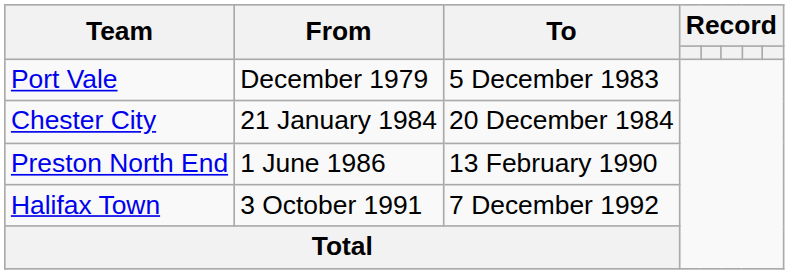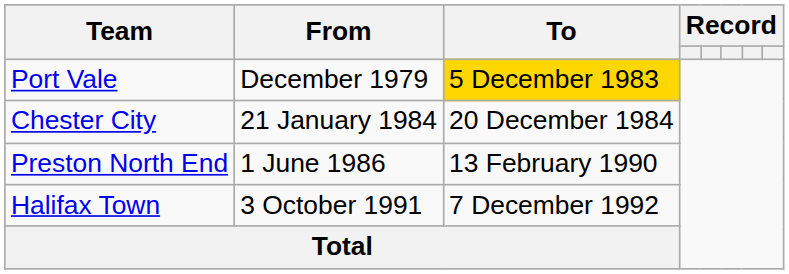(554, 79) no background -> (554, 79) gold background
